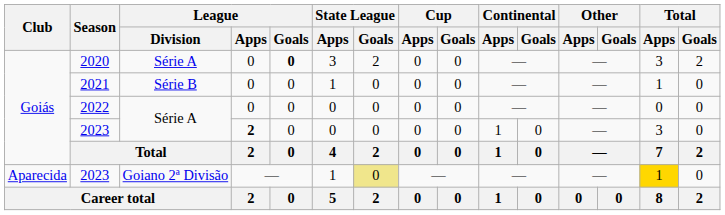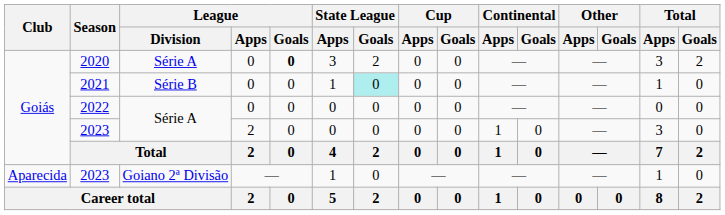(376, 84) no background -> (376, 84) paleturquoise background
(251, 130) bold -> (251, 130) normal
(376, 175) khaki background -> (376, 175) no background
(659, 175) gold background -> (659, 175) no background
